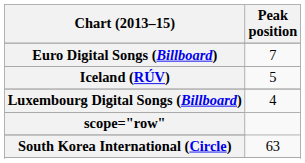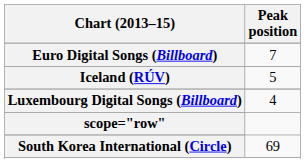(273, 146) 63 -> (273, 146) 69
